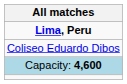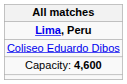(63, 65) lightblue background -> (63, 65) no background
